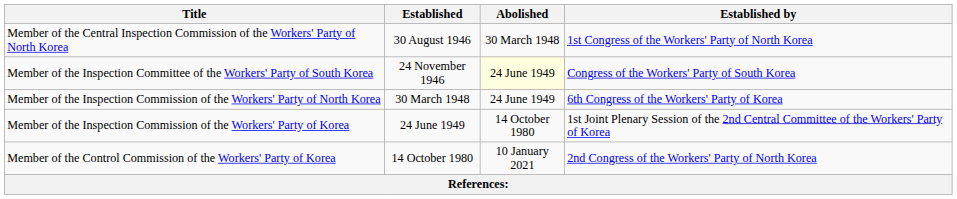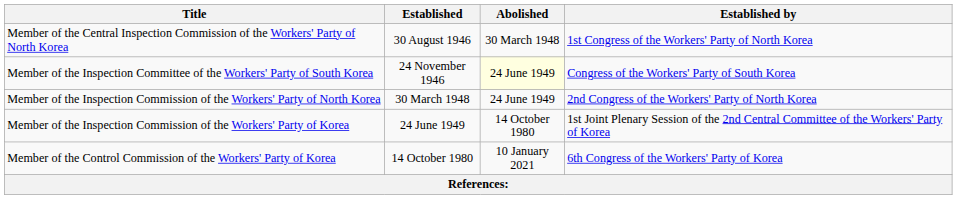(675, 99) 6th Congress of the Workers' Party of Korea -> (692, 99) 2nd Congress of the Workers' Party of North Korea
(692, 158) 2nd Congress of the Workers' Party of North Korea -> (675, 158) 6th Congress of the Workers' Party of Korea
